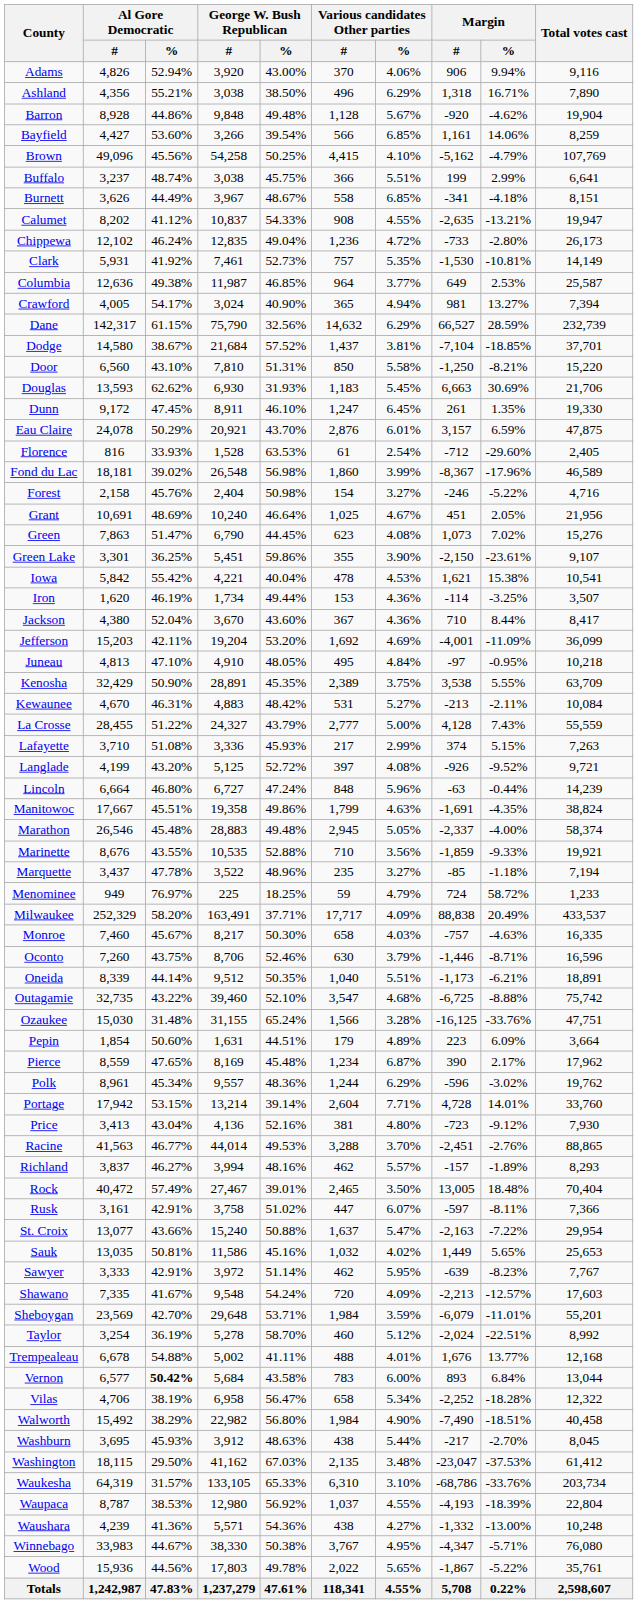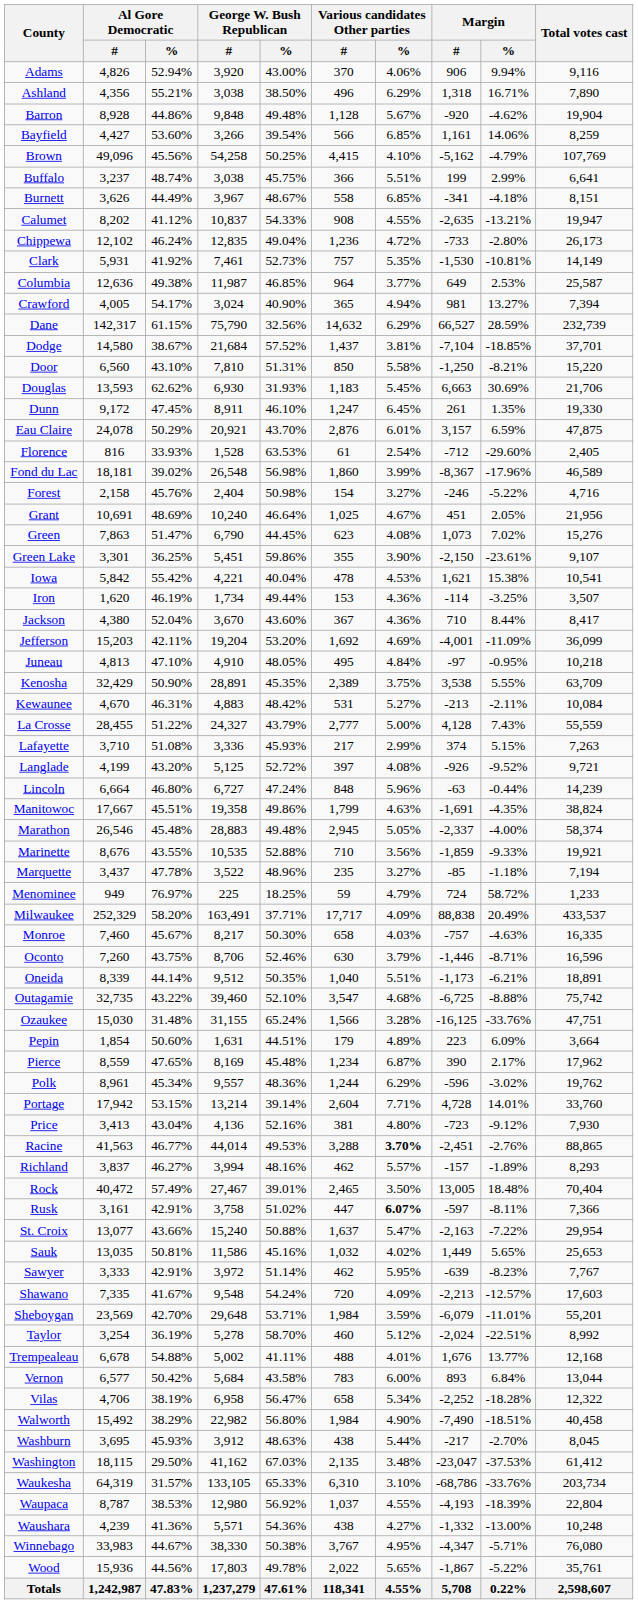(404, 1146) normal -> (404, 1146) bold
(404, 1209) normal -> (404, 1209) bold
(172, 1377) bold -> (172, 1377) normal
